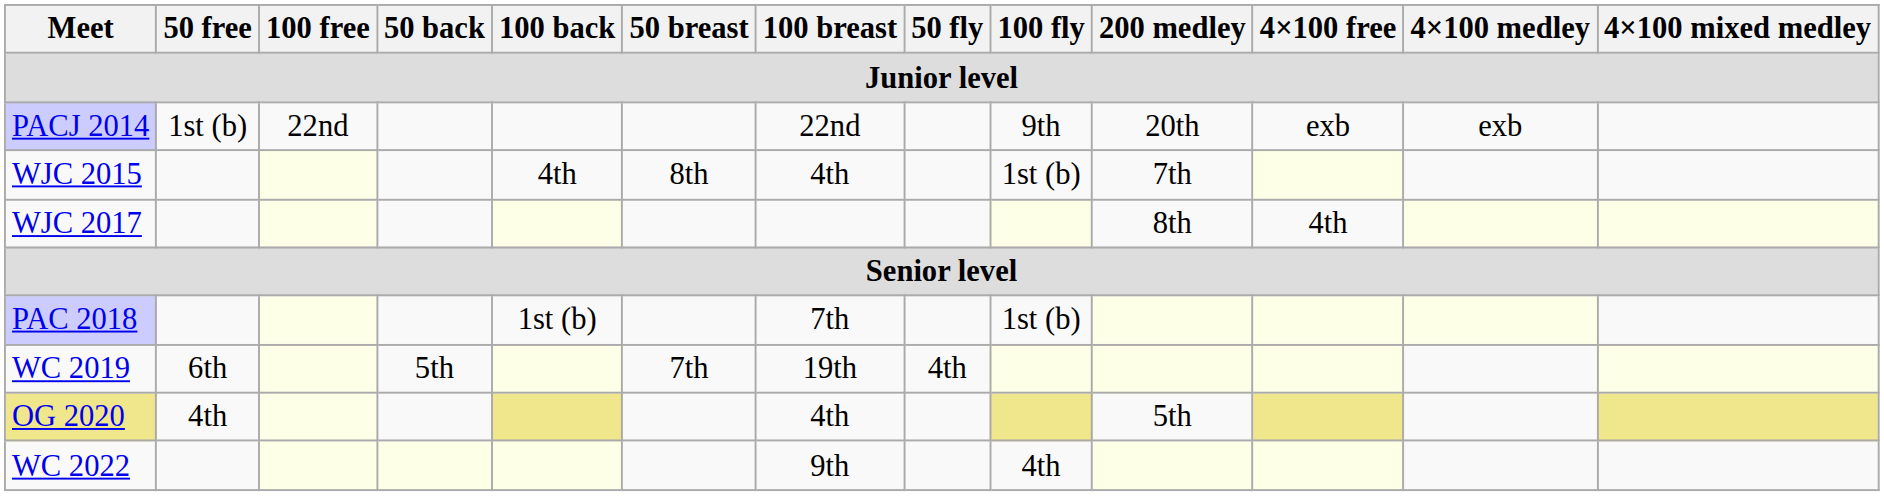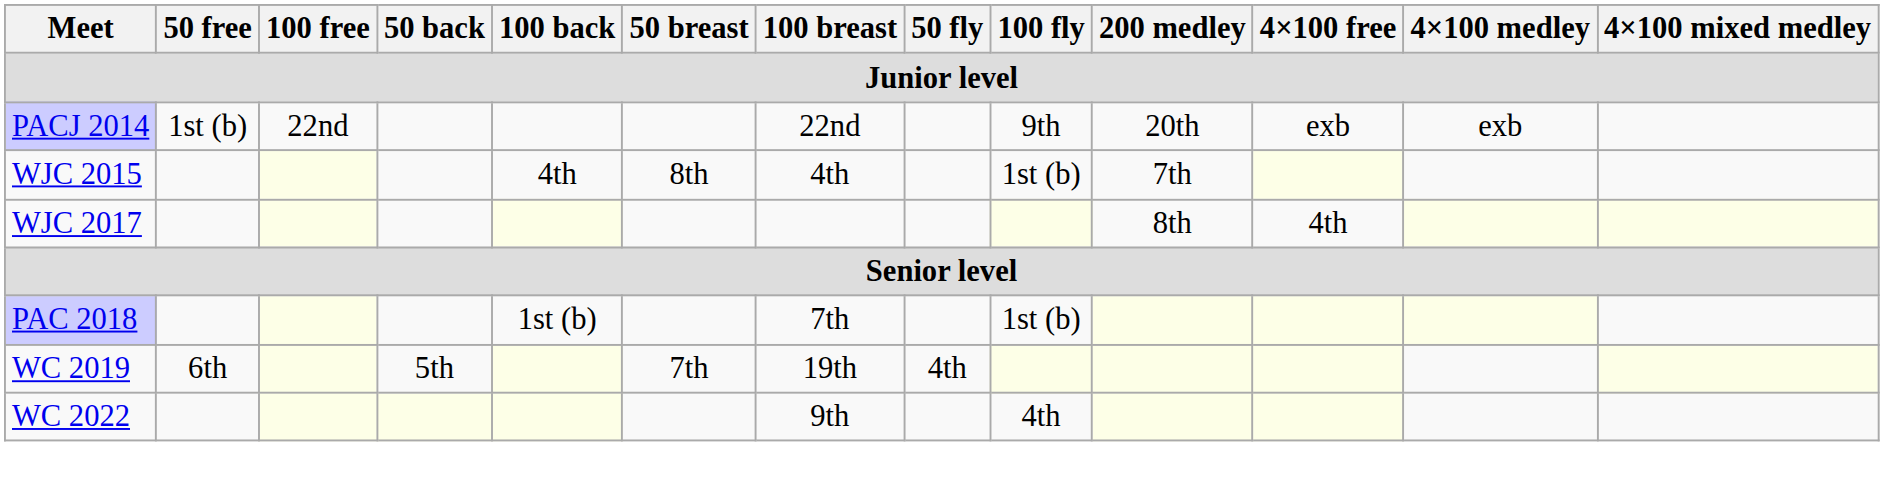- row: (68, 416)
